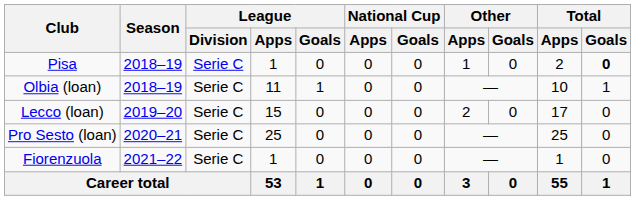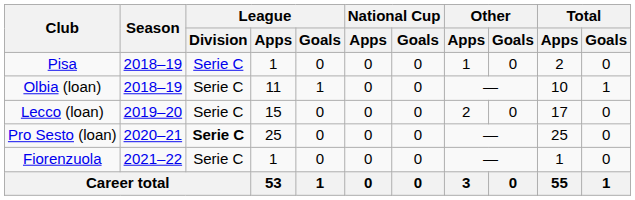(606, 64) bold -> (606, 64) normal
(218, 135) normal -> (218, 135) bold
